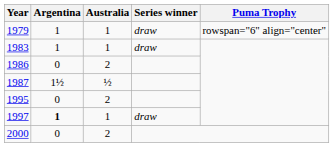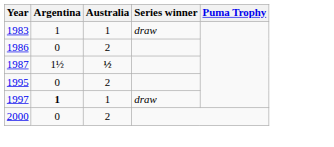- row: (18, 30)
(108, 82) normal -> (108, 64) bold
